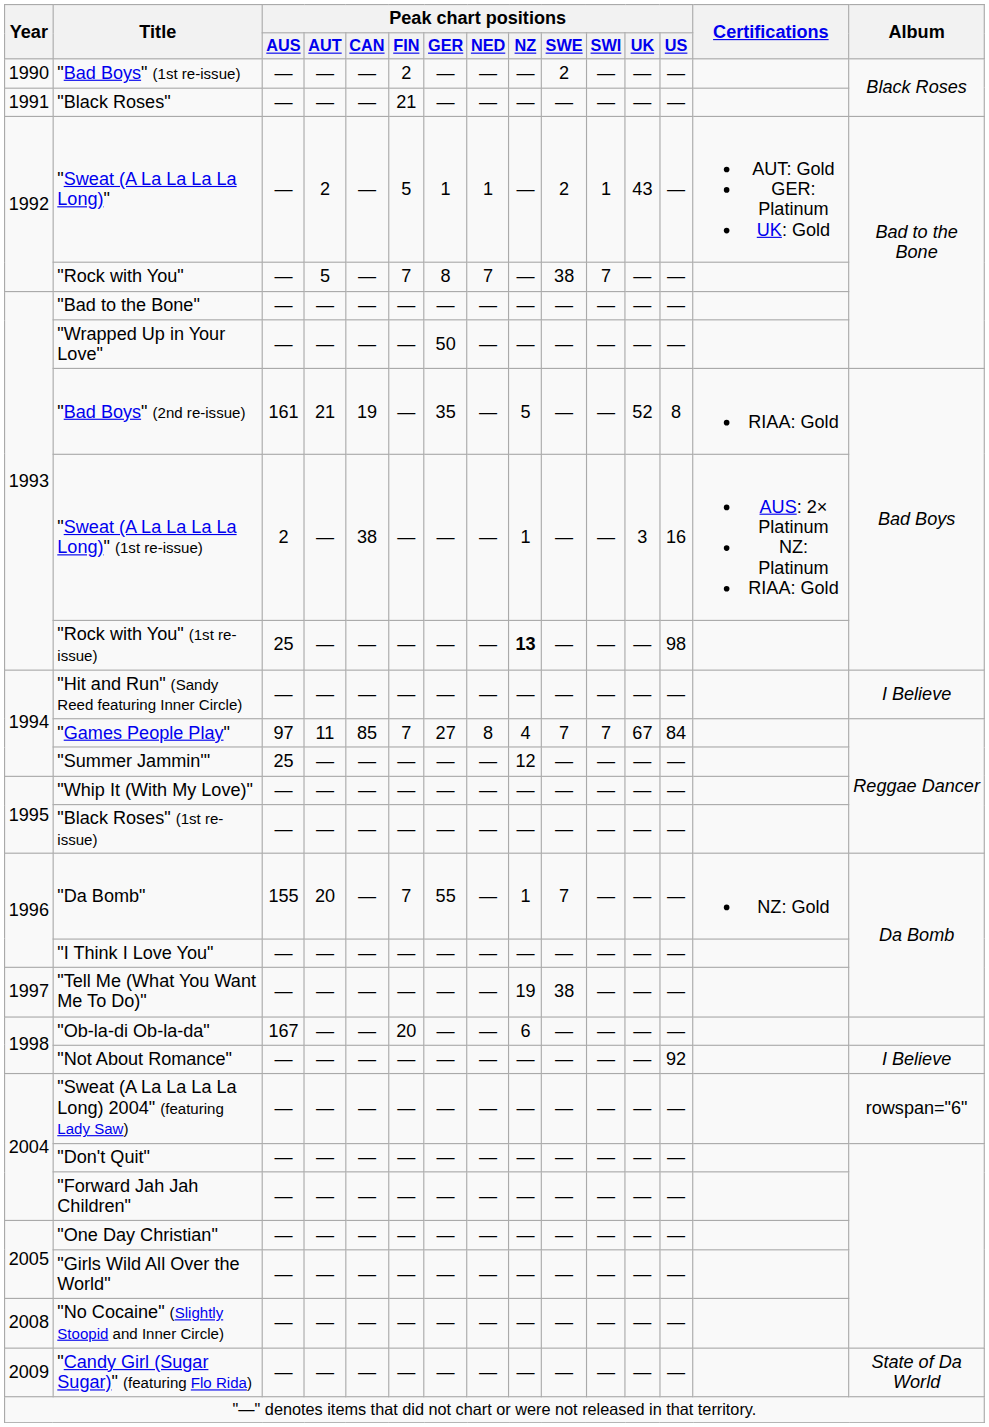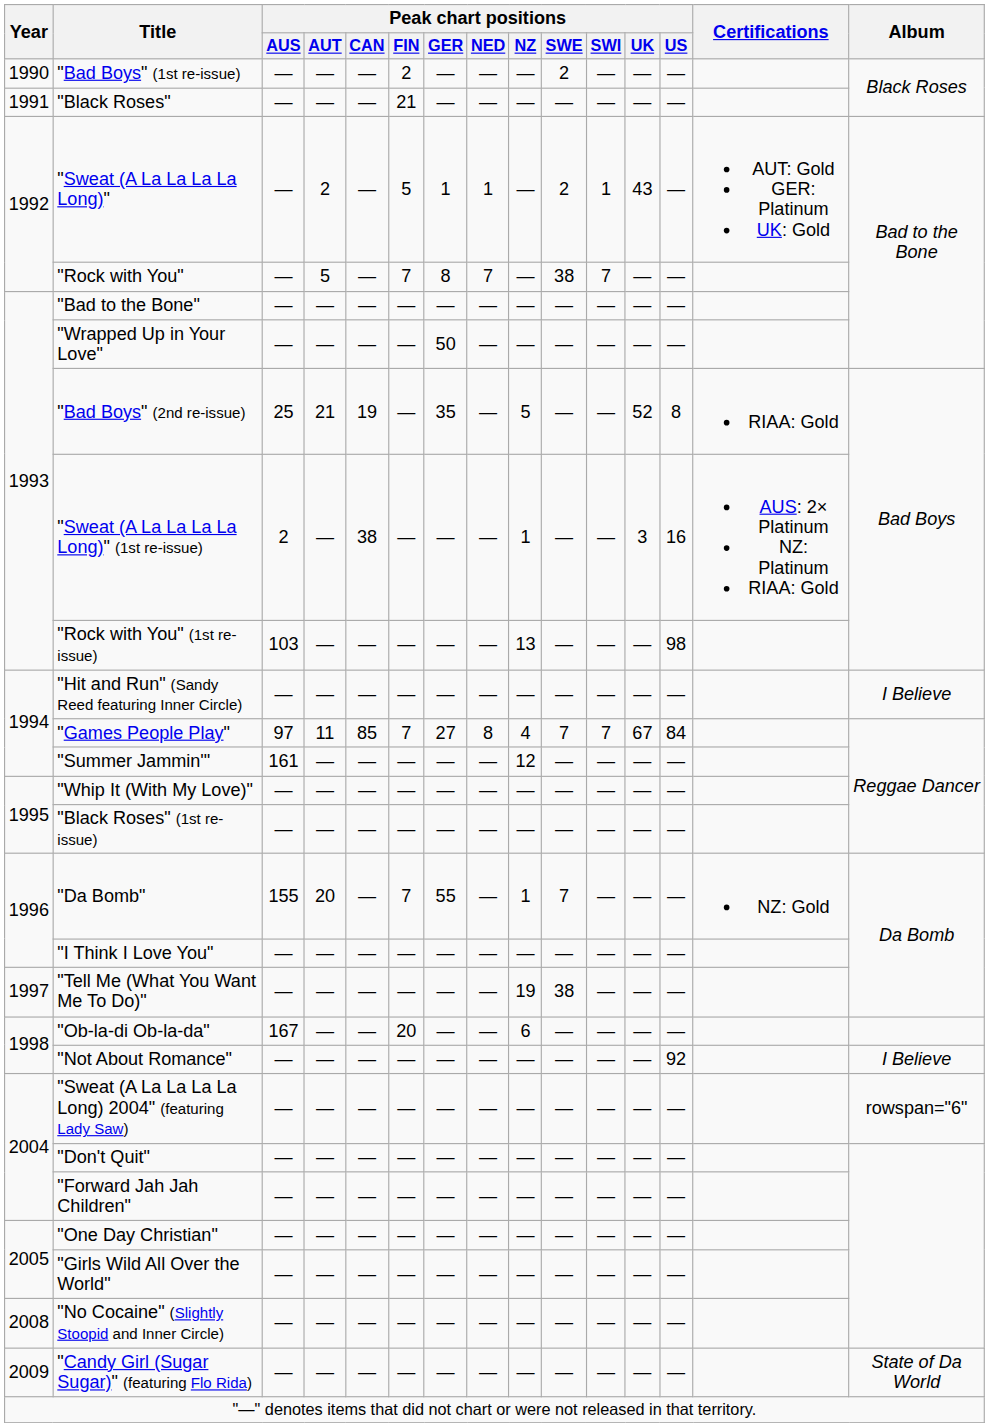(283, 411) 161 -> (283, 411) 25
(283, 644) 25 -> (283, 644) 103
(525, 644) bold -> (525, 644) normal
(283, 761) 25 -> (283, 761) 161
